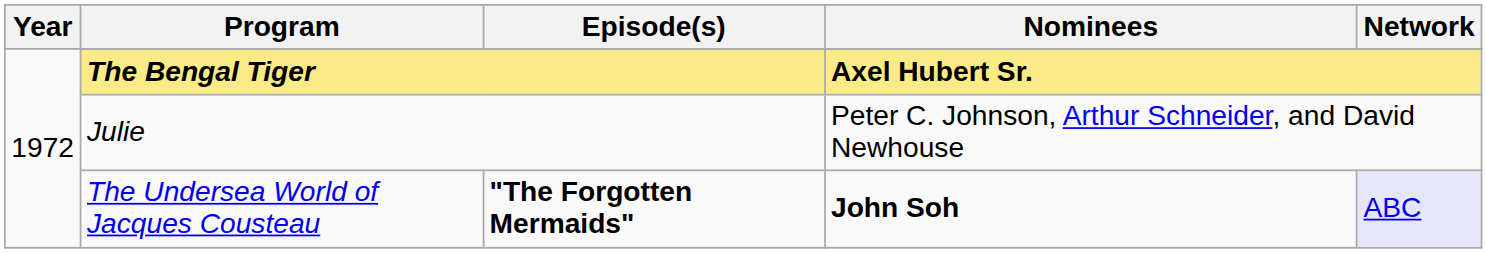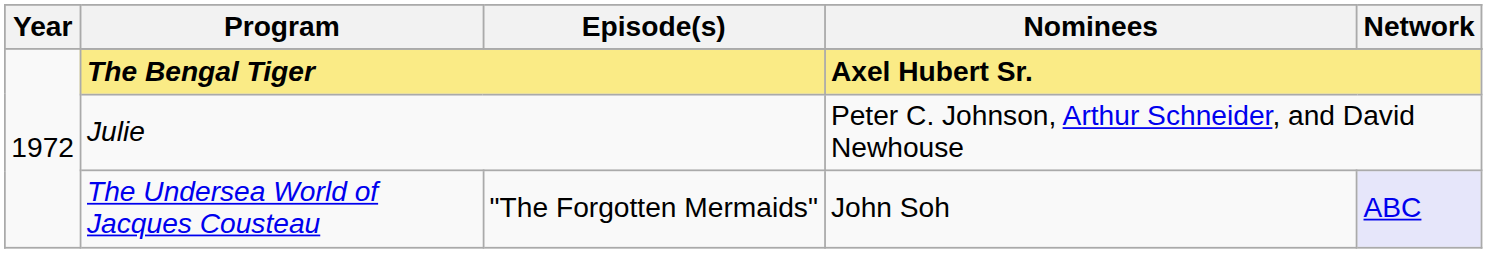(591, 208) bold -> (654, 208) normal
(895, 208) bold -> (890, 208) normal
